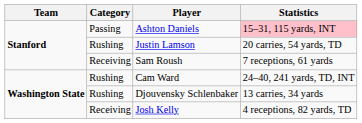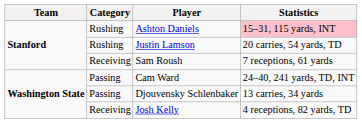(105, 29) Passing -> (106, 29) Rushing
(106, 77) Rushing -> (105, 77) Passing
(106, 94) Rushing -> (105, 94) Passing
